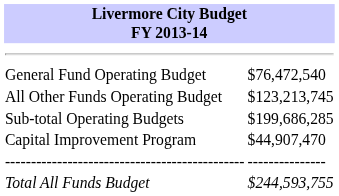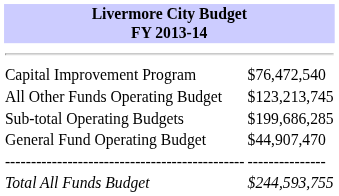(105, 75) General Fund Operating Budget -> (100, 75) Capital Improvement Program
(100, 140) Capital Improvement Program -> (105, 140) General Fund Operating Budget
